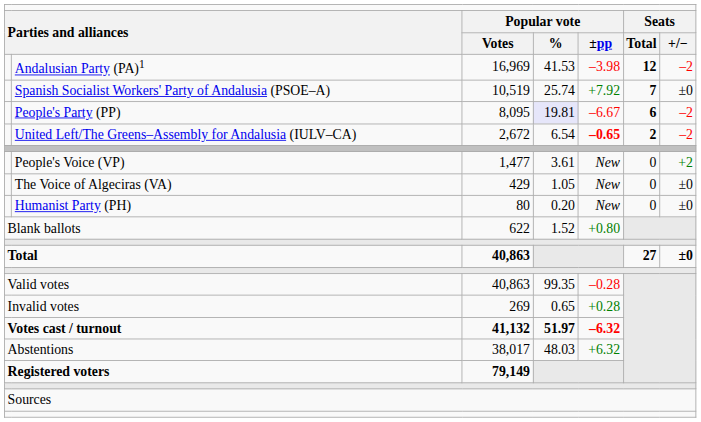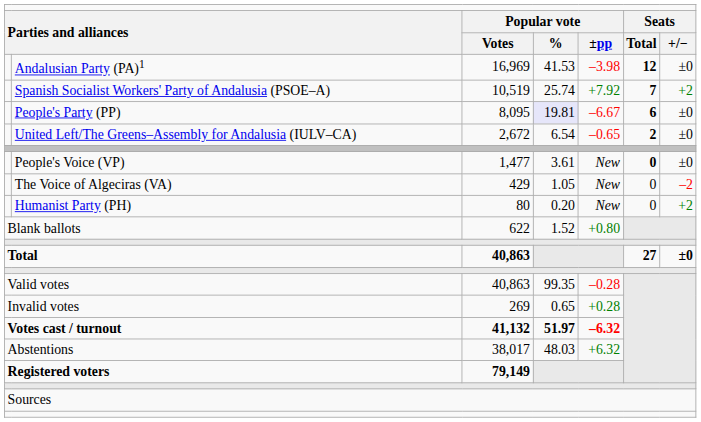(686, 67) –2 -> (686, 67) ±0
(686, 90) ±0 -> (686, 90) +2
(686, 112) –2 -> (686, 112) ±0
(605, 134) bold -> (605, 134) normal
(686, 134) –2 -> (686, 134) ±0
(653, 162) normal -> (653, 162) bold
(686, 162) +2 -> (686, 162) ±0
(686, 184) ±0 -> (686, 184) –2
(686, 206) ±0 -> (686, 206) +2
